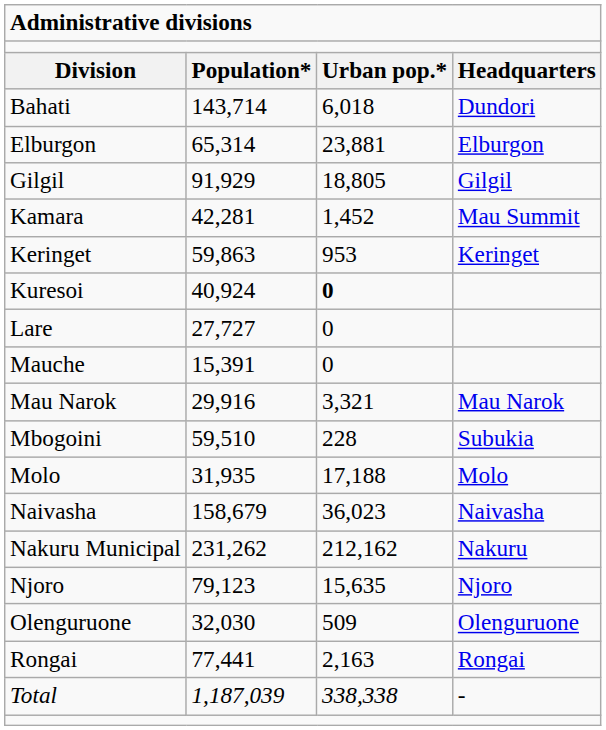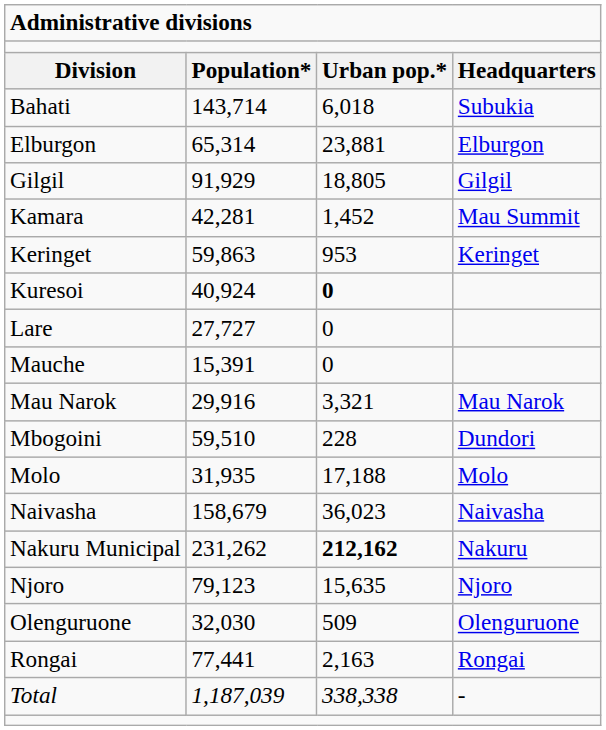(497, 107) Dundori -> (496, 107) Subukia
(496, 438) Subukia -> (497, 438) Dundori
(360, 548) normal -> (360, 548) bold
